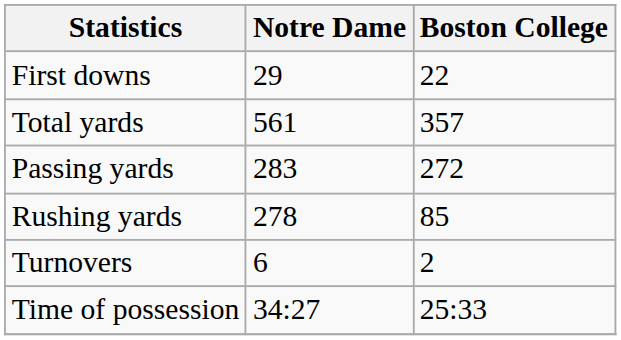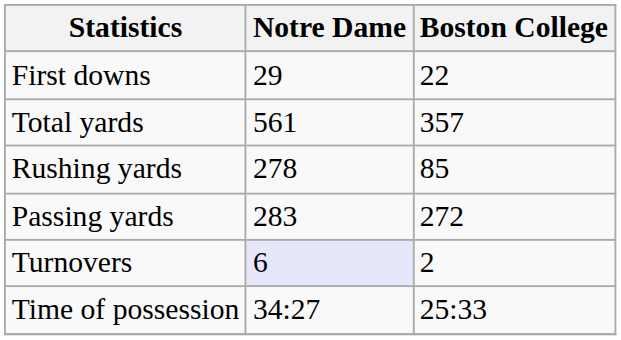rows swapped: (97, 215) <-> (93, 168)
(260, 262) no background -> (260, 262) lavender background
